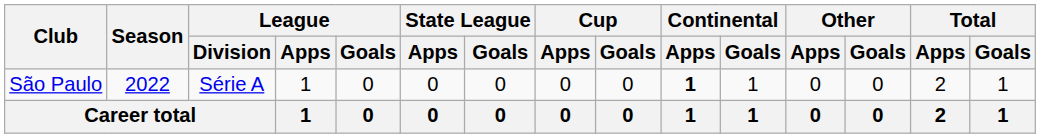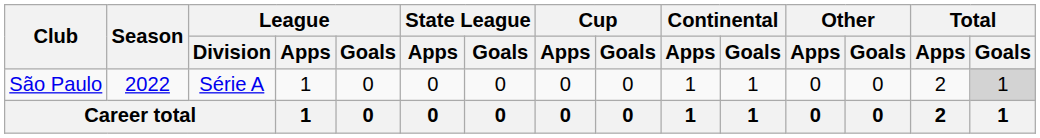(690, 84) bold -> (690, 84) normal
(1003, 84) no background -> (1003, 84) lightgrey background
